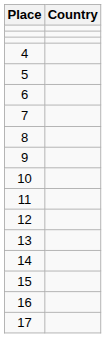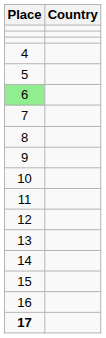(25, 95) no background -> (25, 95) lightgreen background
(25, 323) normal -> (25, 323) bold
